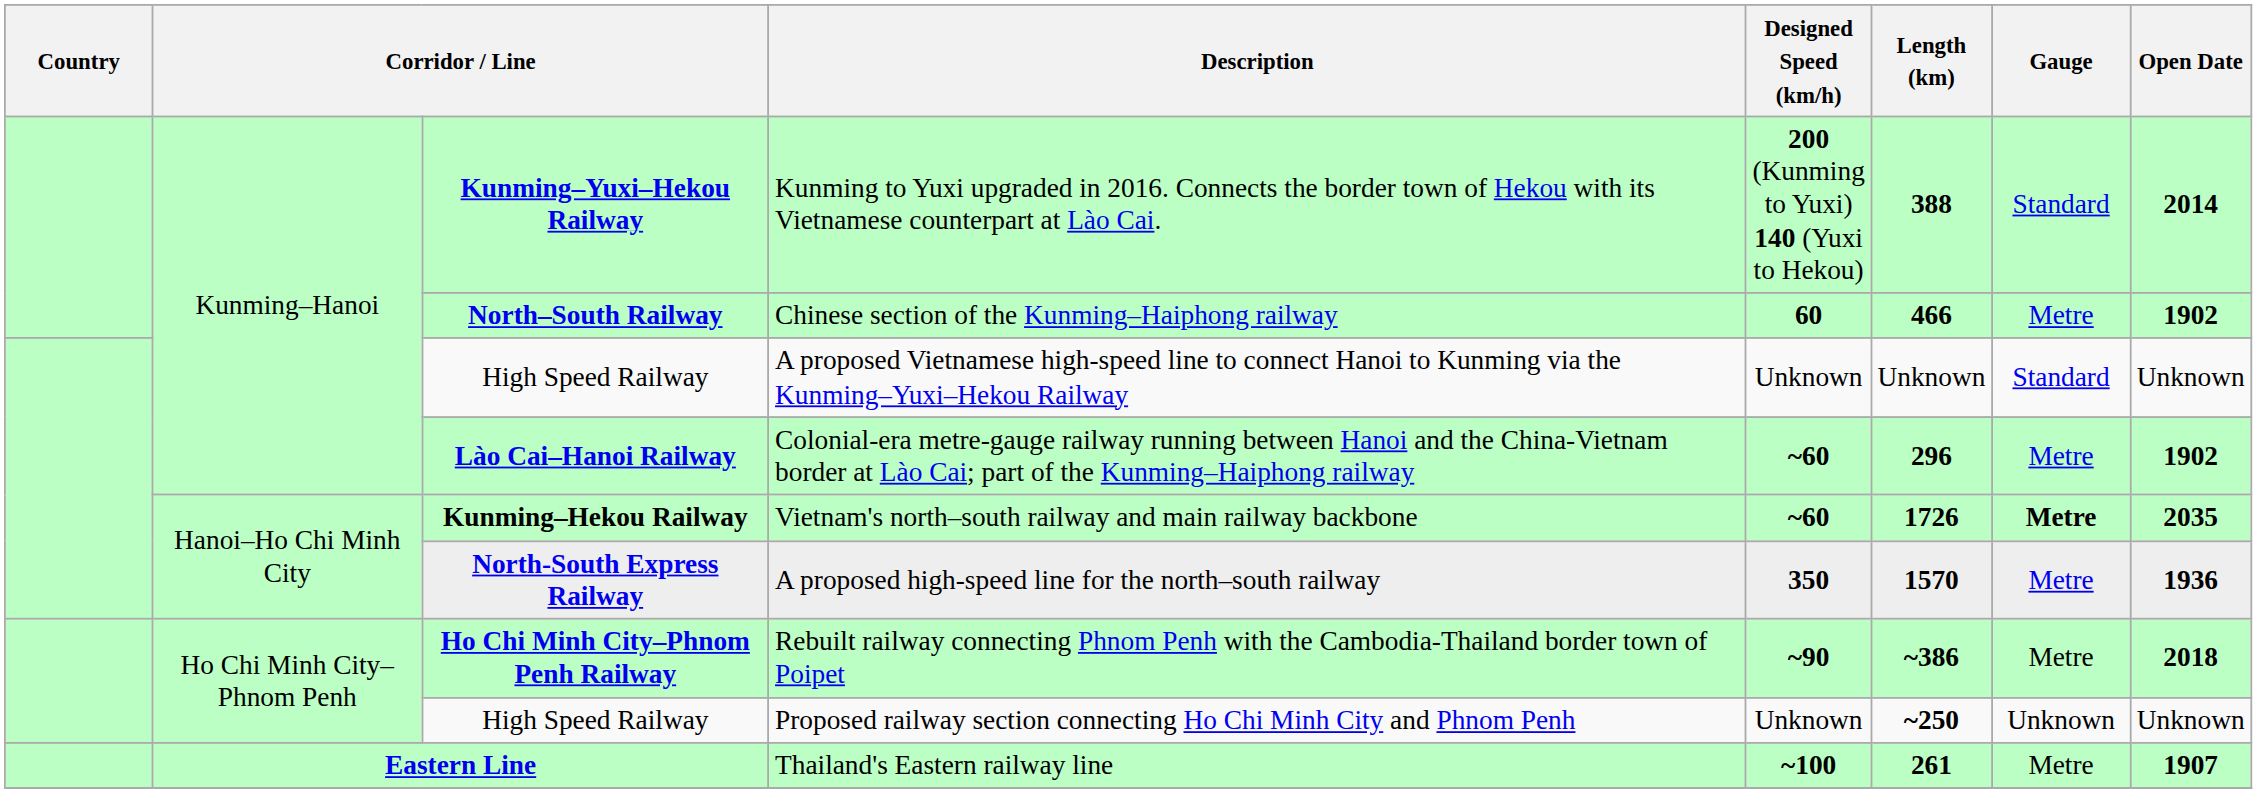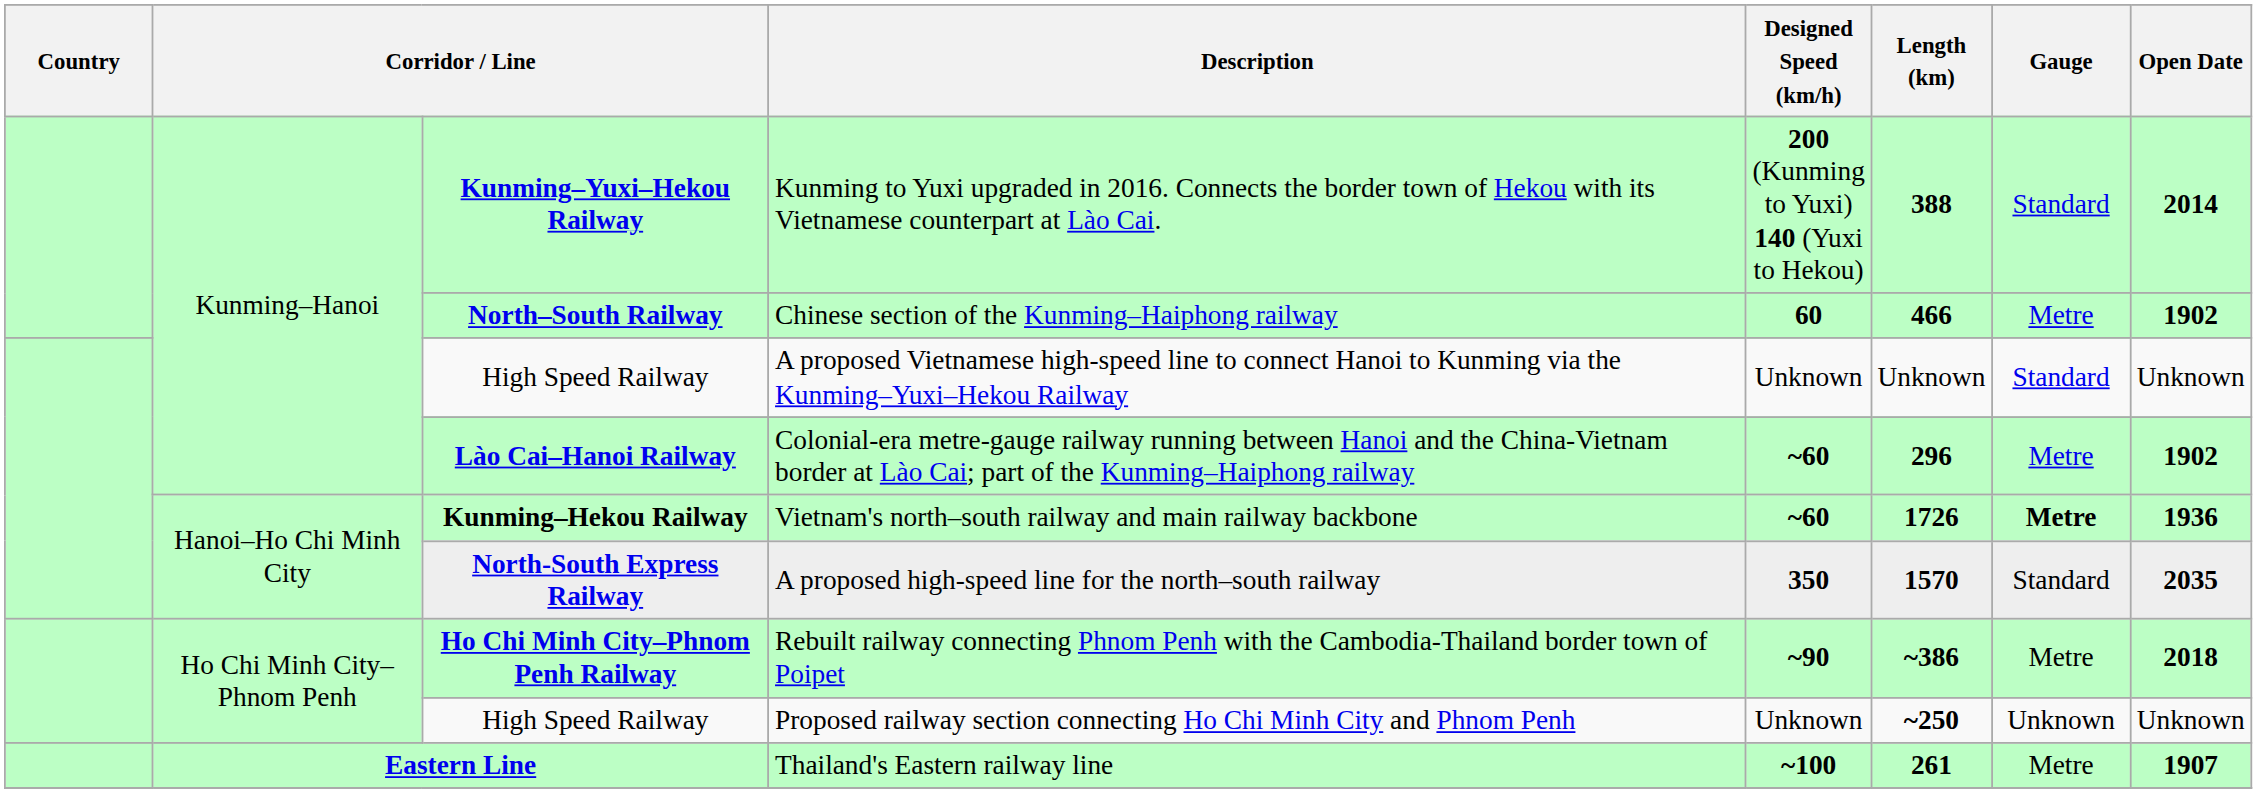(2191, 517) 2035 -> (2191, 517) 1936
(2061, 579) Metre -> (2061, 579) Standard
(2191, 579) 1936 -> (2191, 579) 2035
